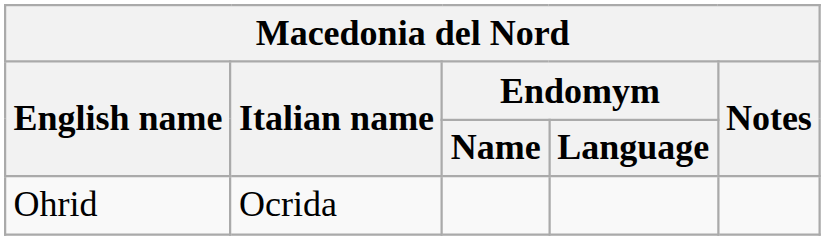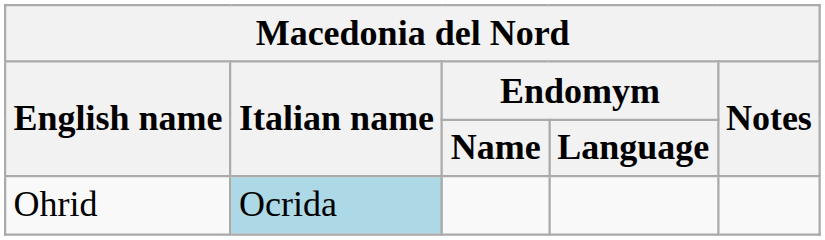(288, 204) no background -> (288, 204) lightblue background
